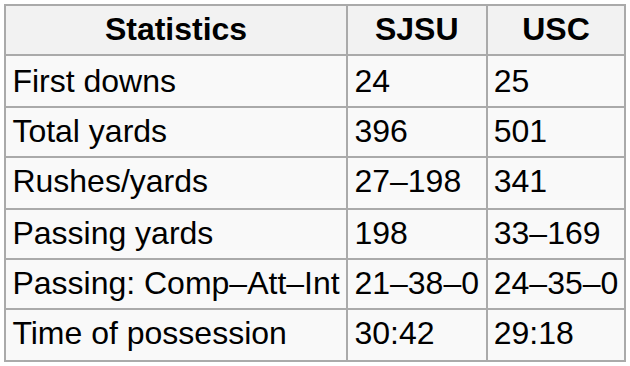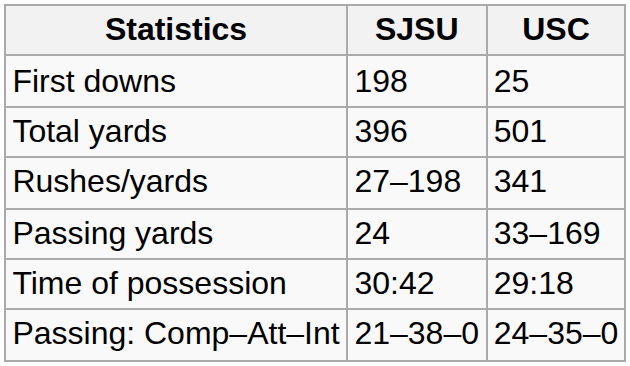(372, 80) 24 -> (381, 80) 198
(381, 232) 198 -> (372, 232) 24
rows swapped: (176, 283) <-> (150, 334)
